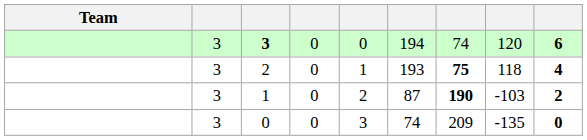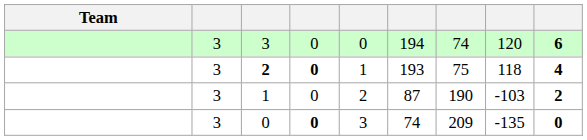(266, 43) bold -> (266, 43) normal
(266, 69) normal -> (266, 69) bold
(314, 69) normal -> (314, 69) bold
(461, 69) bold -> (461, 69) normal
(461, 95) bold -> (461, 95) normal
(314, 122) normal -> (314, 122) bold
